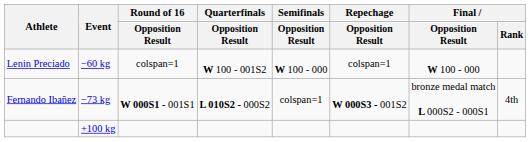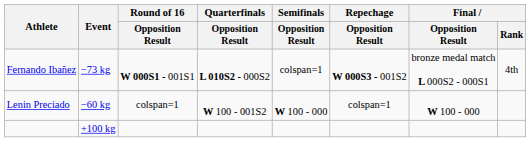rows swapped: (38, 64) <-> (41, 99)
